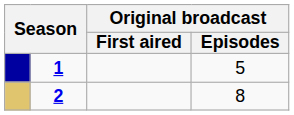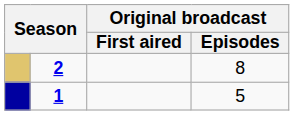rows swapped: (58, 67) <-> (58, 96)
